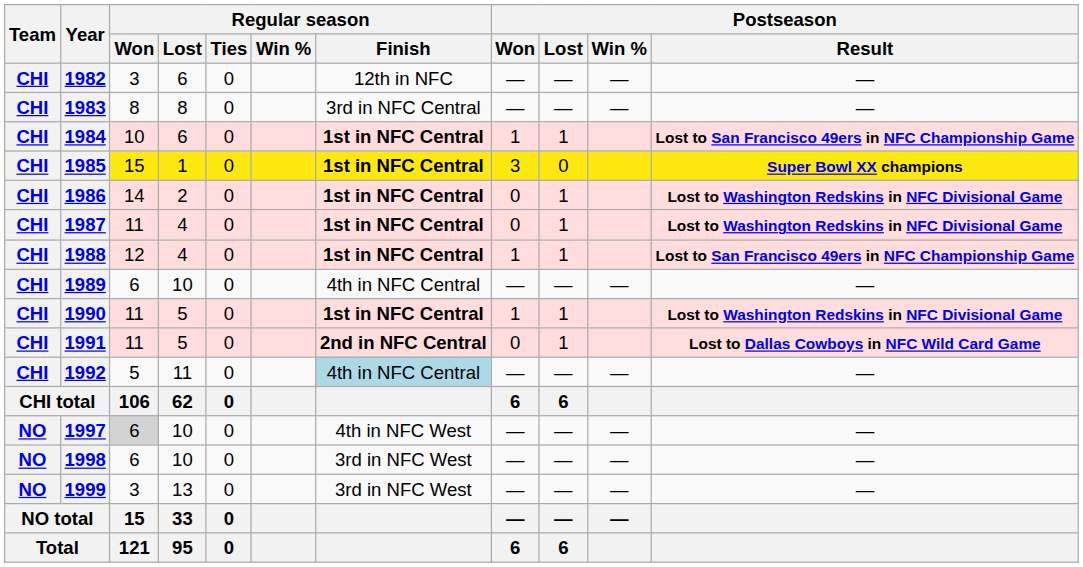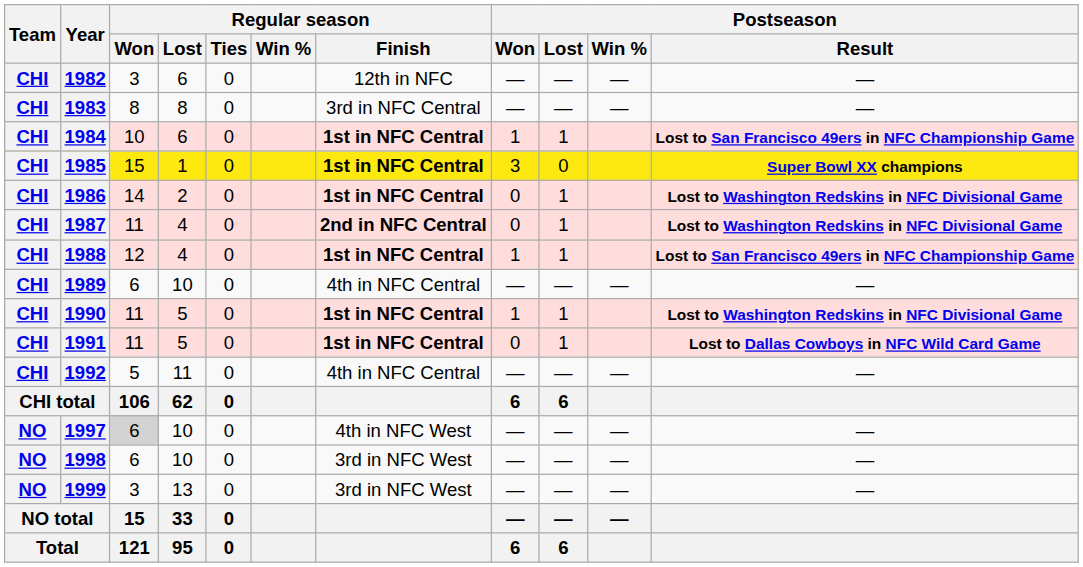(403, 225) 1st in NFC Central -> (403, 225) 2nd in NFC Central
(403, 342) 2nd in NFC Central -> (403, 342) 1st in NFC Central
(403, 372) lightblue background -> (403, 372) no background
